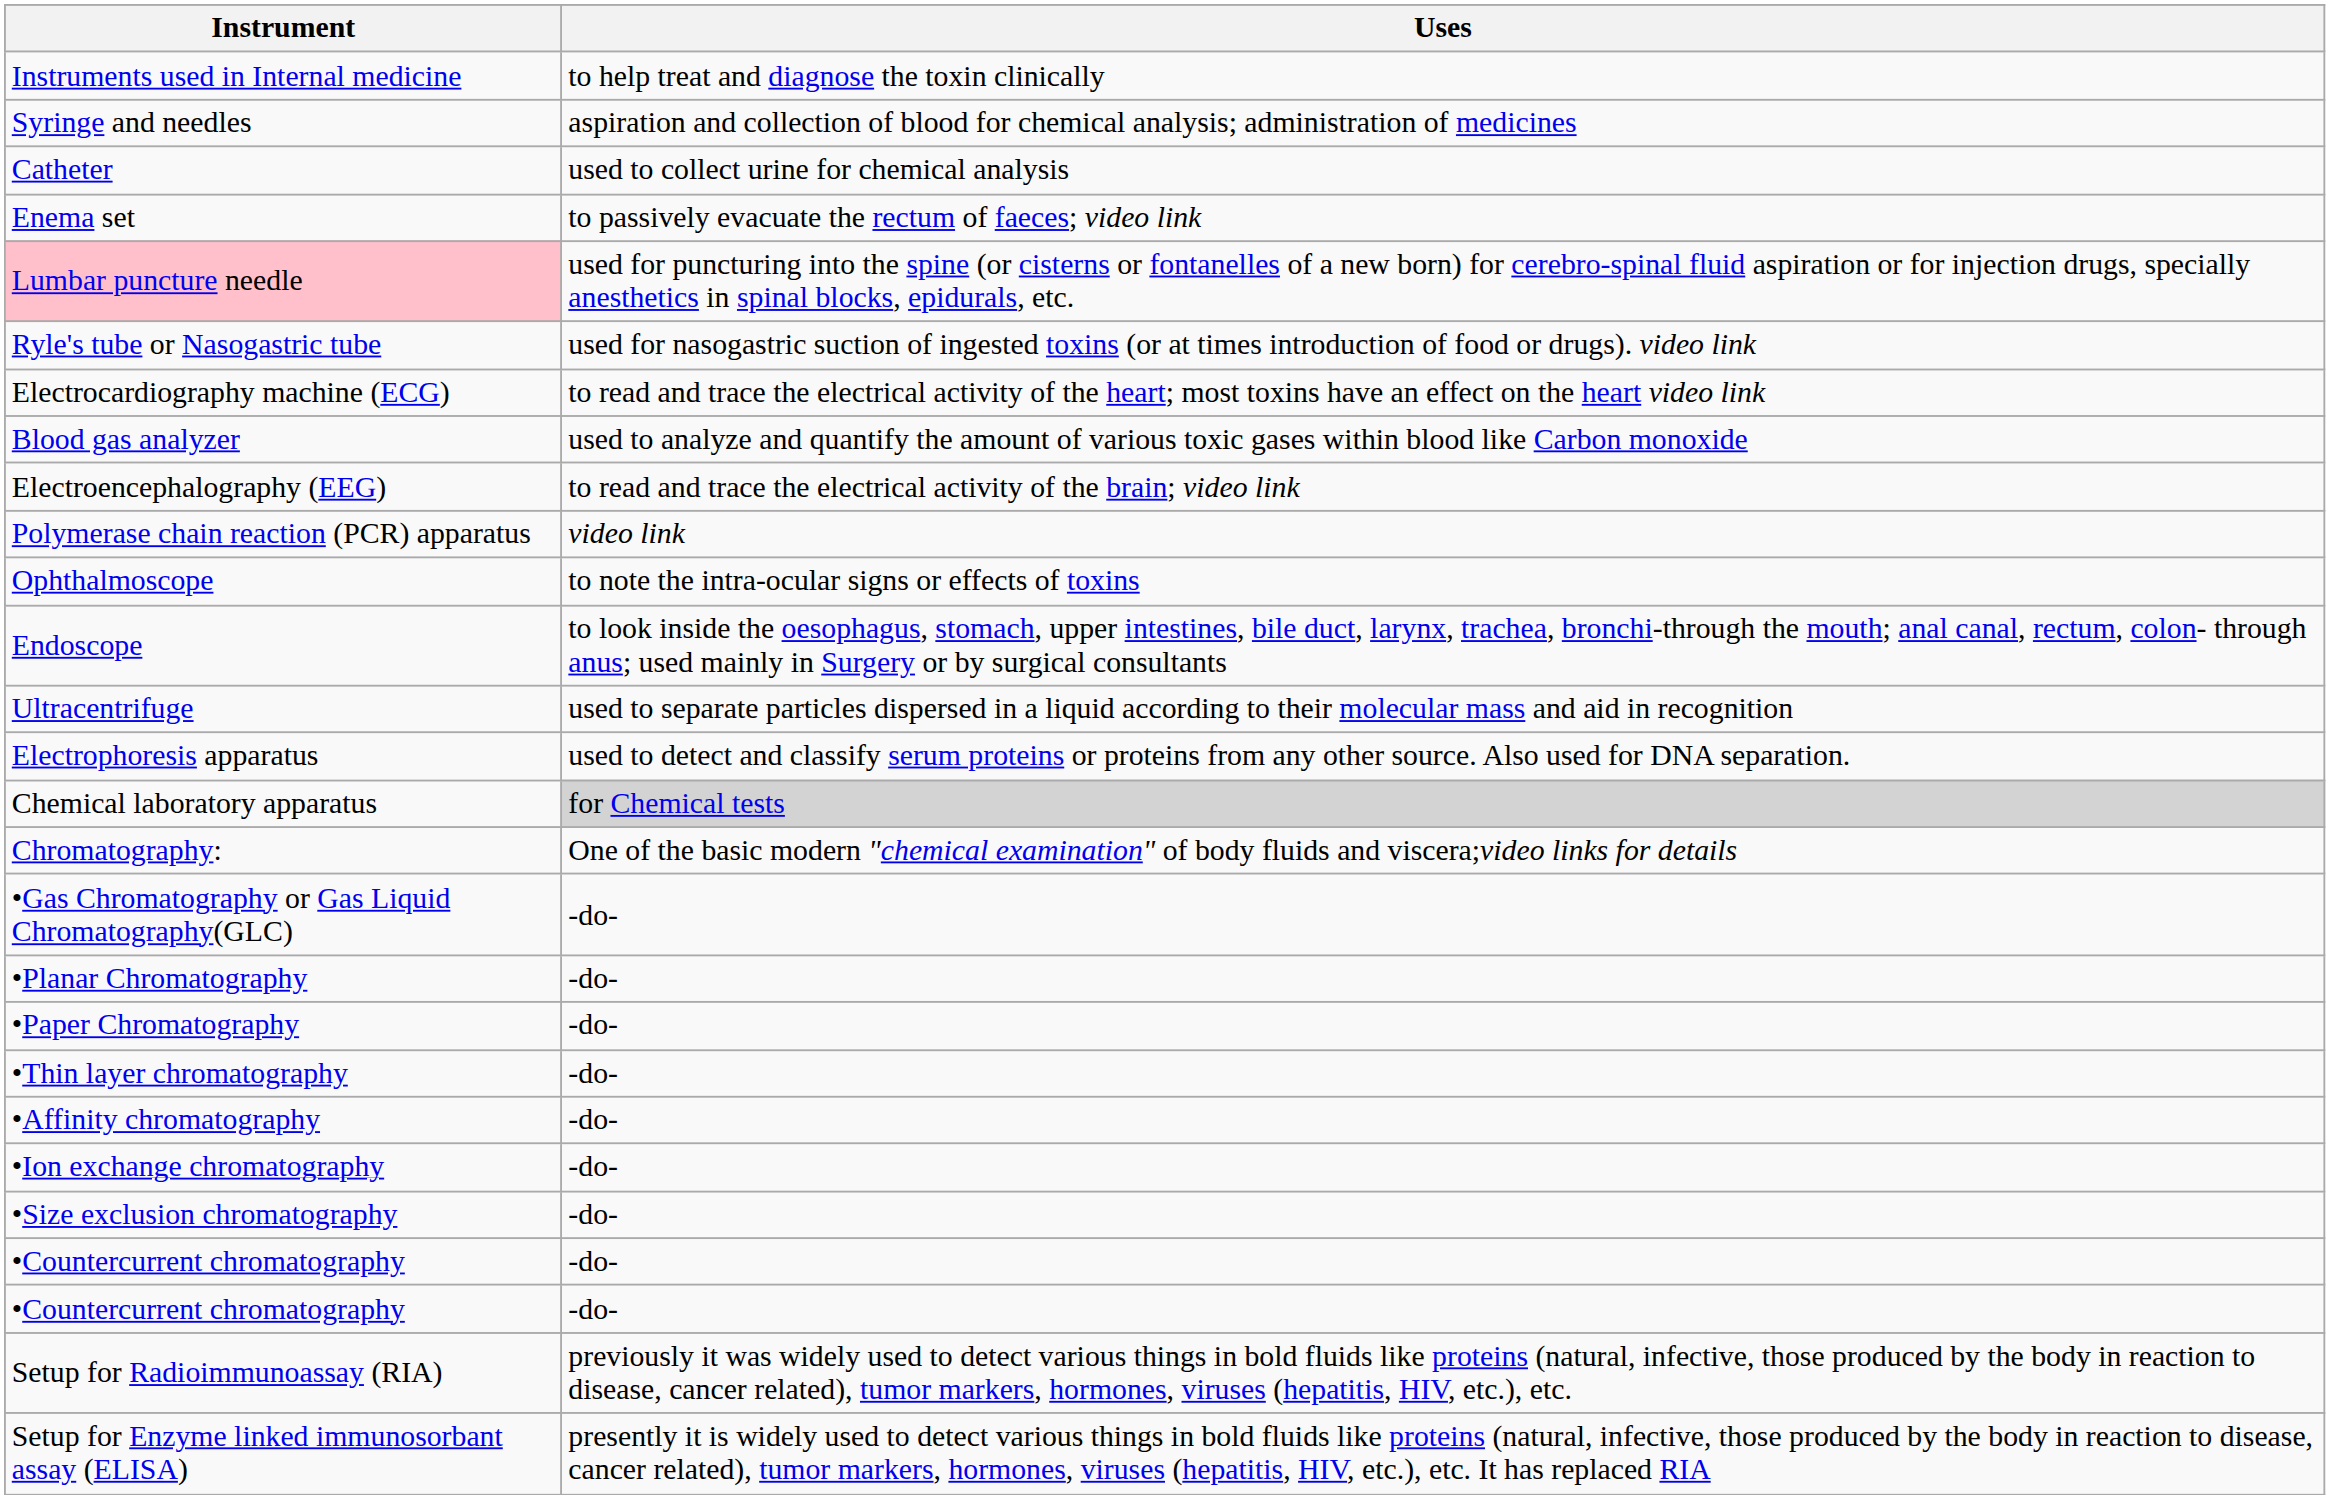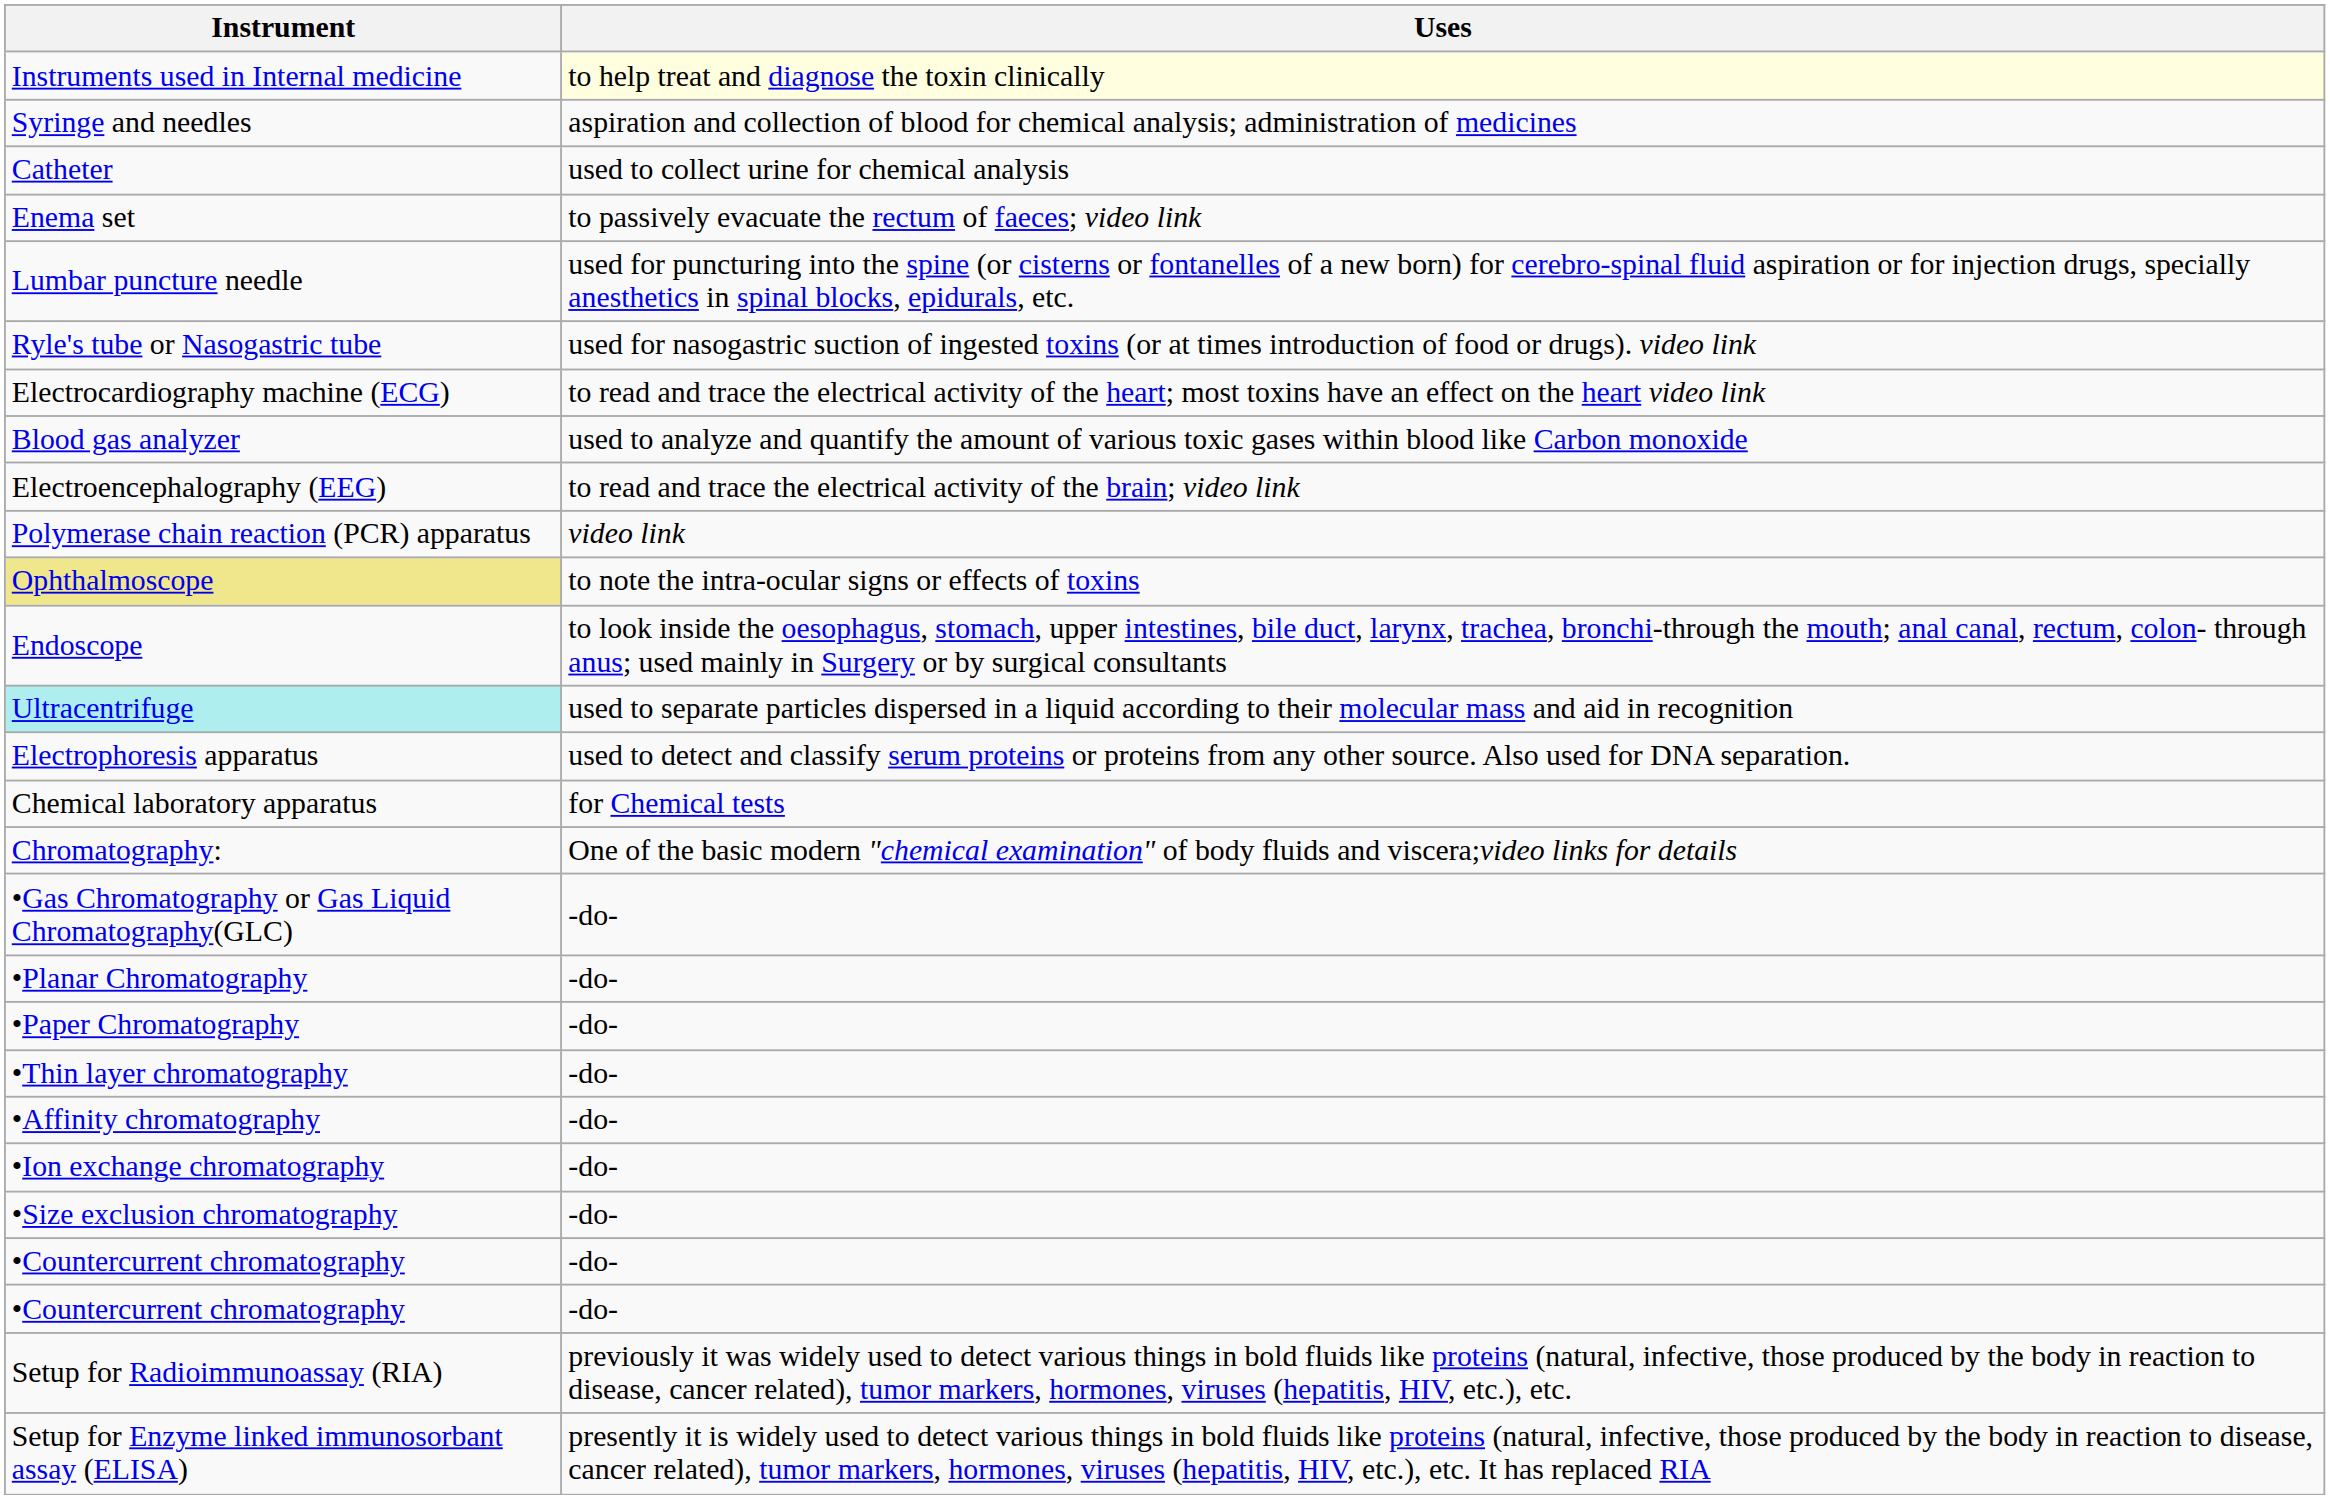(837, 75) no background -> (837, 75) lightyellow background
(157, 280) pink background -> (157, 280) no background
(113, 580) no background -> (113, 580) khaki background
(103, 708) no background -> (103, 708) paleturquoise background
(677, 803) lightgrey background -> (677, 803) no background
